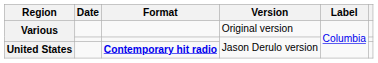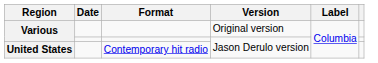(160, 49) bold -> (156, 49) normal
